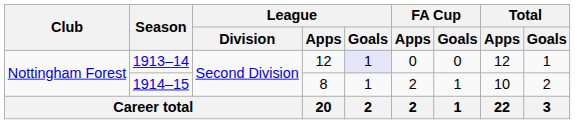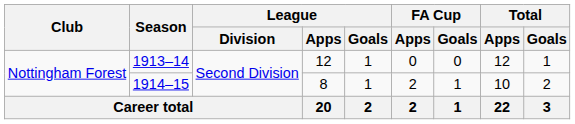(368, 61) lavender background -> (368, 61) no background
